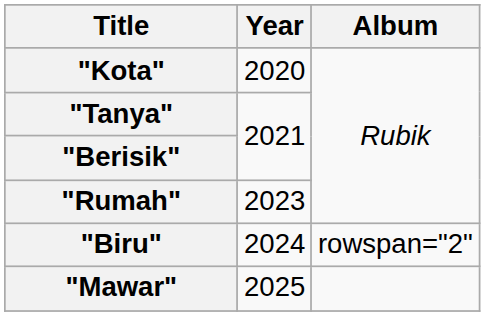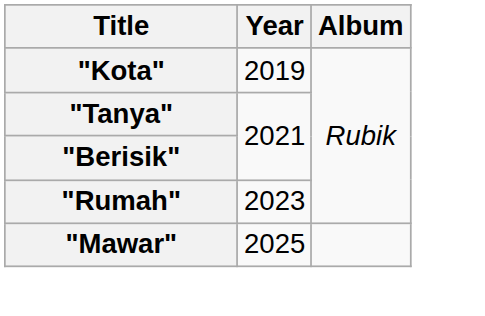(275, 69) 2020 -> (275, 69) 2019
- row: (121, 244)
